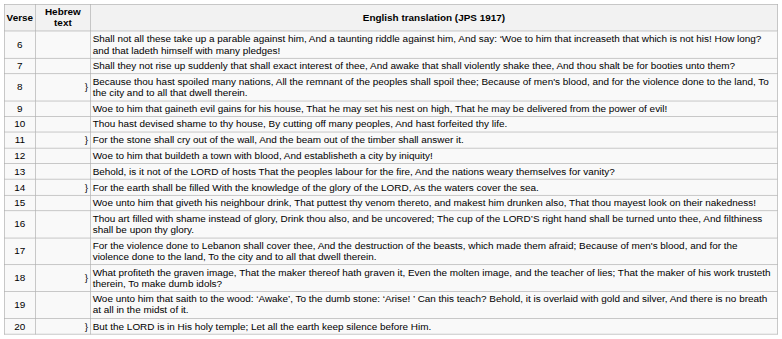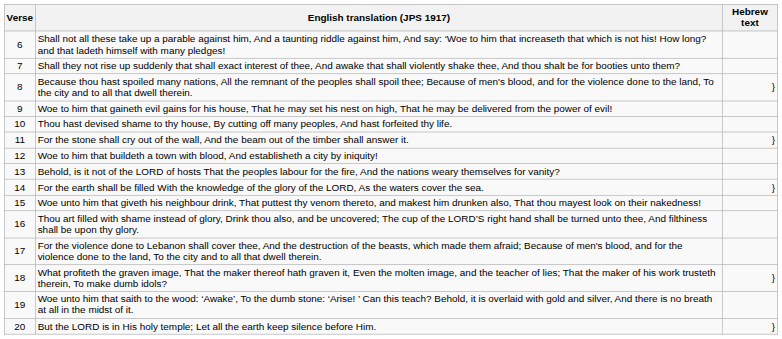columns swapped: (63, 17) <-> (434, 17)
